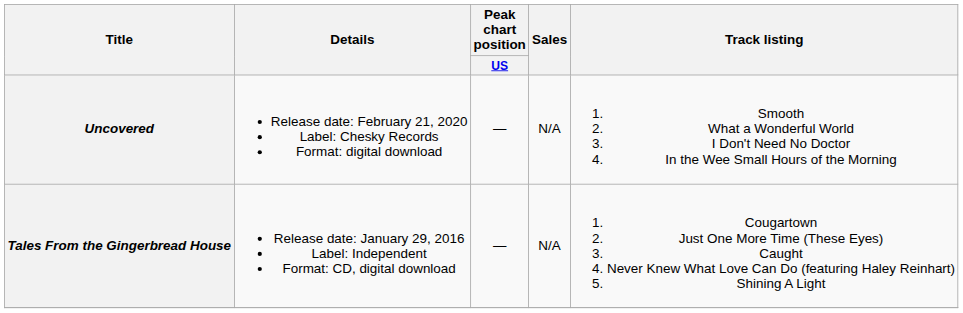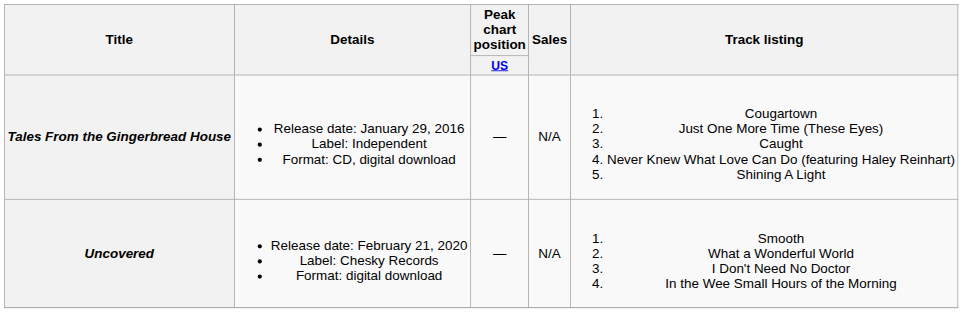rows swapped: (119, 245) <-> (119, 129)
